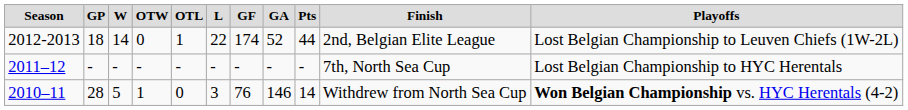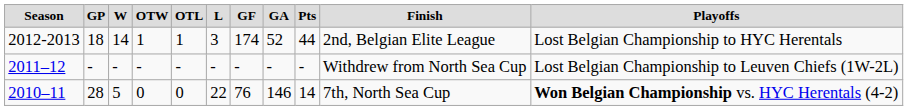(140, 40) 0 -> (140, 40) 1
(218, 40) 22 -> (214, 40) 3
(716, 40) Lost Belgian Championship to Leuven Chiefs (1W-2L) -> (688, 40) Lost Belgian Championship to HYC Herentals
(387, 66) 7th, North Sea Cup -> (425, 66) Withdrew from North Sea Cup
(688, 66) Lost Belgian Championship to HYC Herentals -> (716, 66) Lost Belgian Championship to Leuven Chiefs (1W-2L)
(140, 92) 1 -> (140, 92) 0
(214, 92) 3 -> (218, 92) 22
(425, 92) Withdrew from North Sea Cup -> (387, 92) 7th, North Sea Cup
